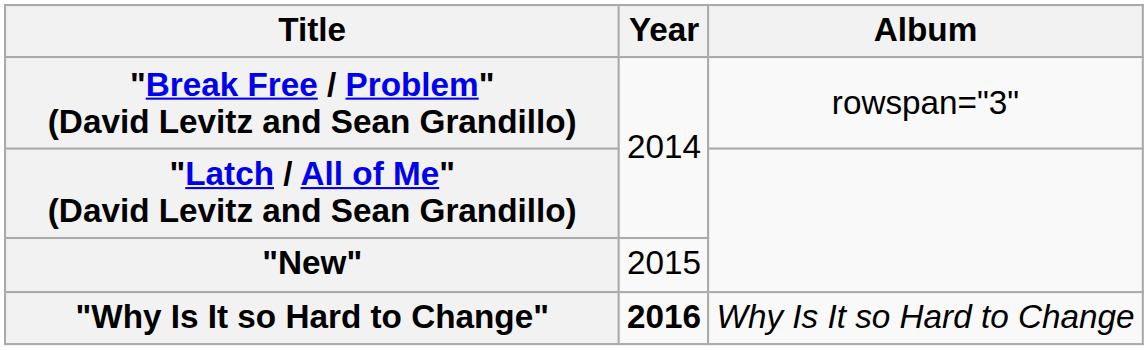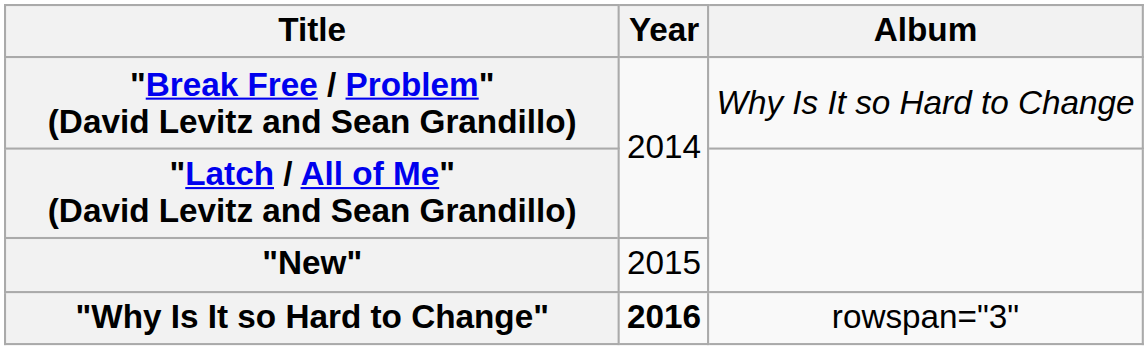(925, 102) rowspan="3" -> (925, 102) Why Is It so Hard to Change
(925, 316) Why Is It so Hard to Change -> (925, 316) rowspan="3"
